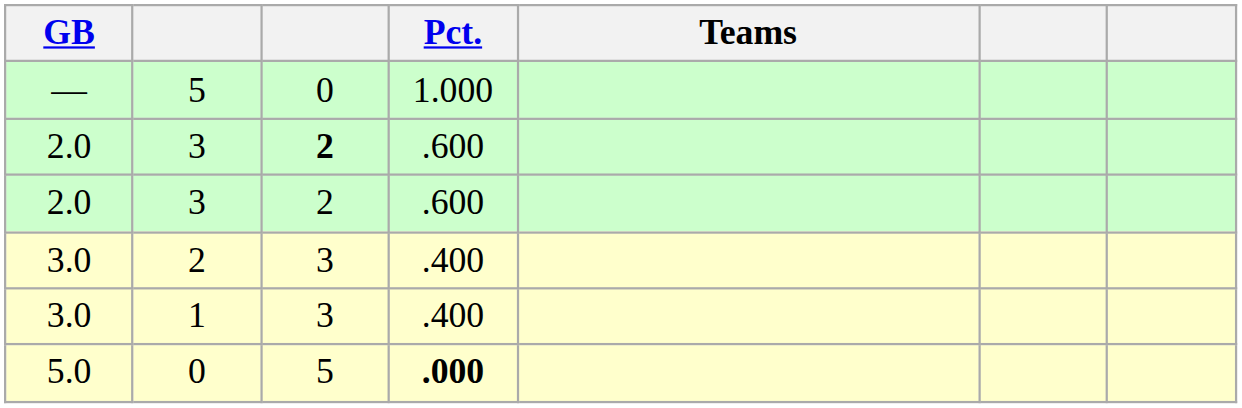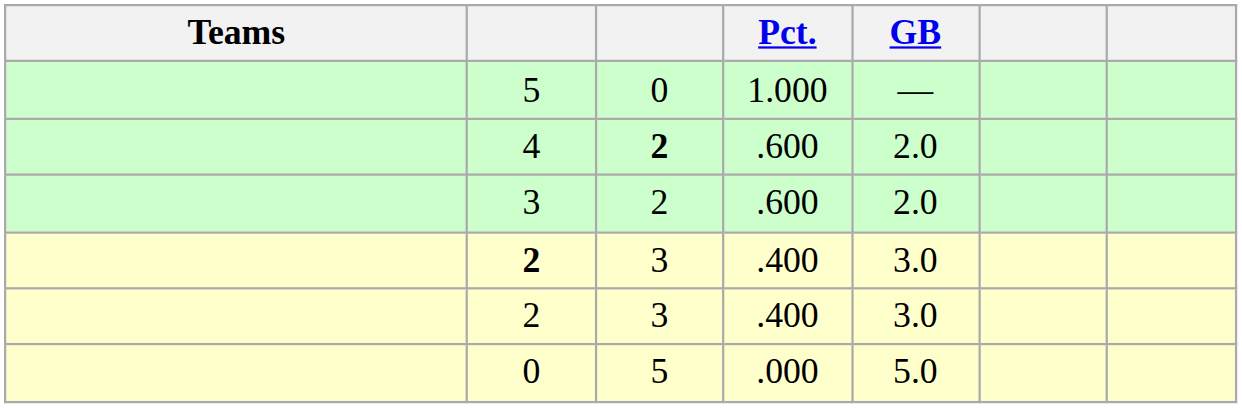columns swapped: (748, 32) <-> (69, 32)
(197, 145) 3 -> (532, 145) 4
(197, 259) normal -> (532, 259) bold
(197, 315) 1 -> (532, 315) 2
(453, 372) bold -> (787, 372) normal
